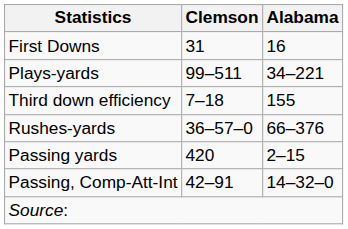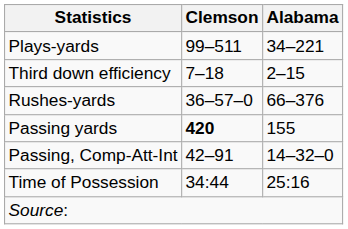- row: (54, 45)
(281, 100) 155 -> (286, 73) 2–15
(200, 155) normal -> (200, 127) bold
(286, 155) 2–15 -> (281, 127) 155
+ row: (84, 182)
